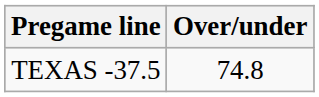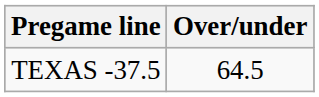(240, 69) 74.8 -> (240, 69) 64.5
